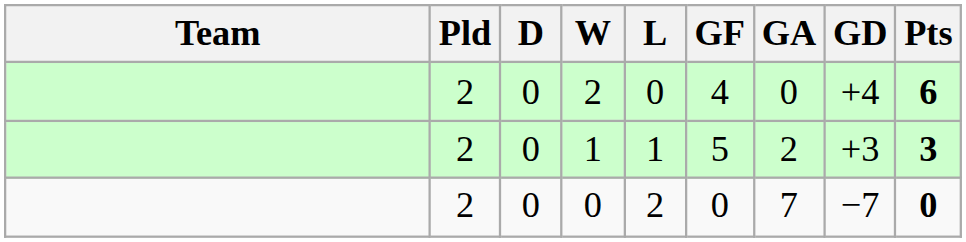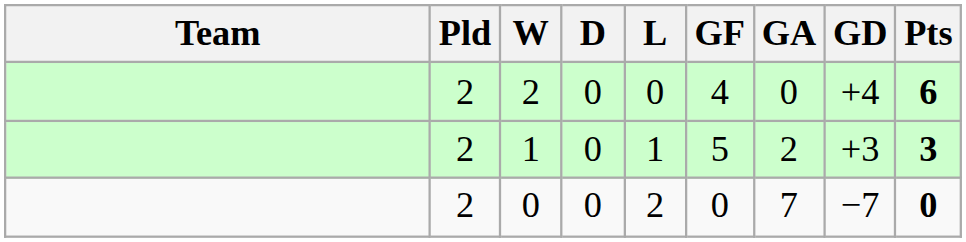columns swapped: (593, 33) <-> (531, 33)
